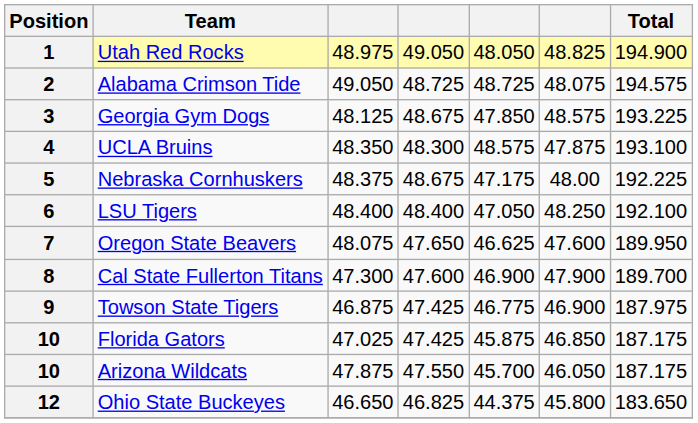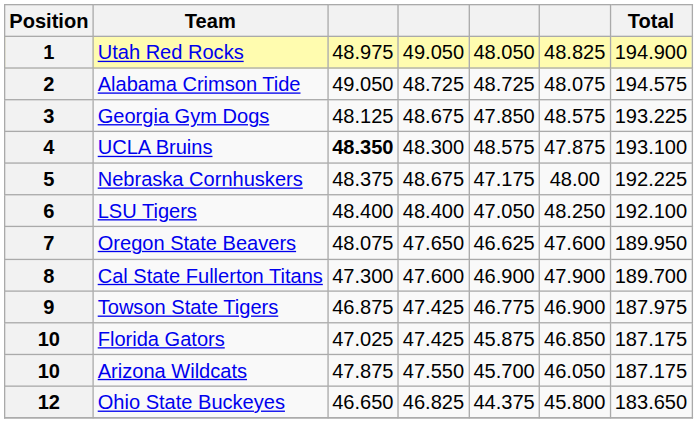(363, 148) normal -> (363, 148) bold
